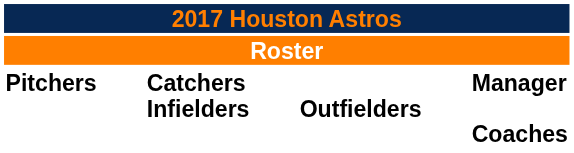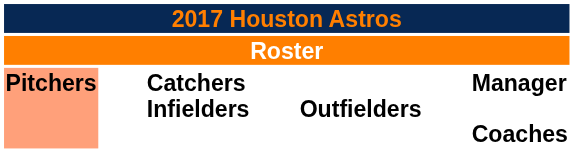(51, 82) no background -> (51, 82) lightsalmon background
